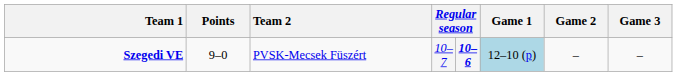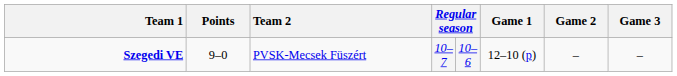(468, 54) bold -> (468, 54) normal
(512, 54) lightblue background -> (512, 54) no background
